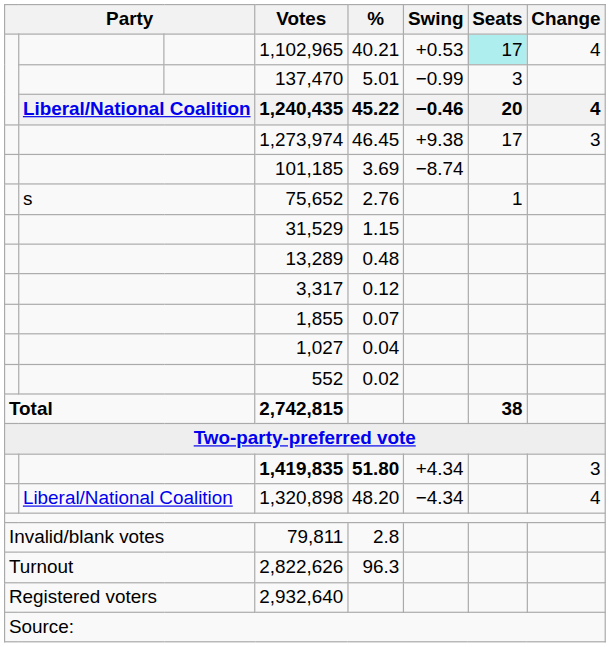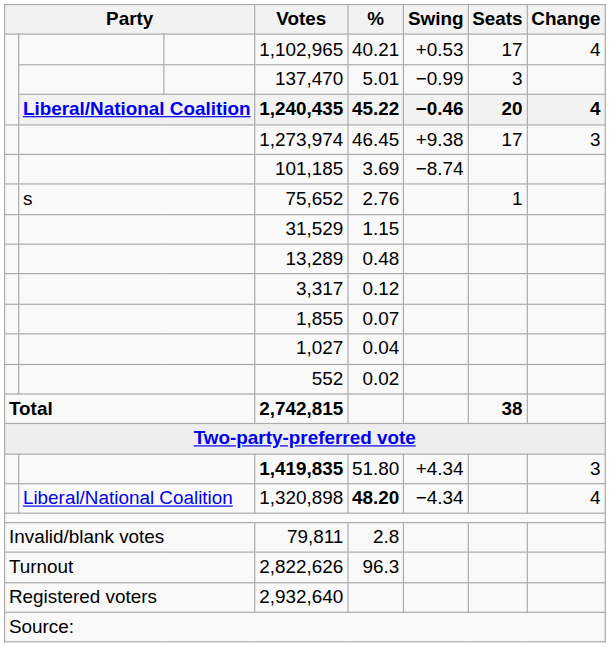(512, 49) paleturquoise background -> (512, 49) no background
(376, 468) bold -> (376, 468) normal
(376, 498) normal -> (376, 498) bold
